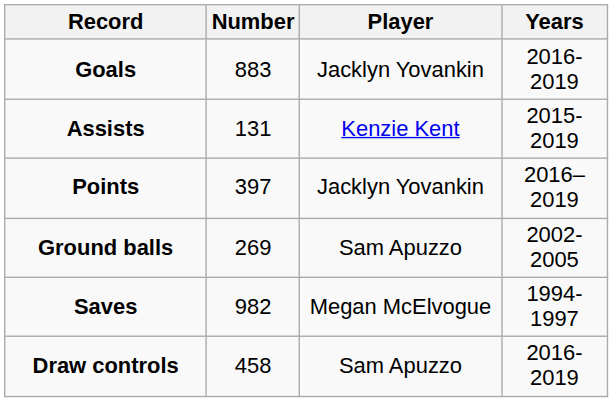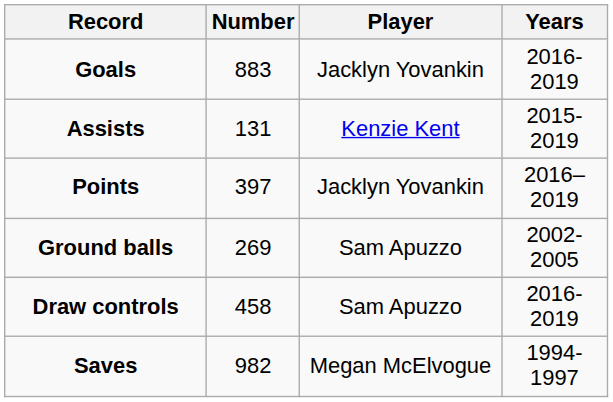rows swapped: (106, 366) <-> (106, 306)
